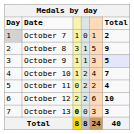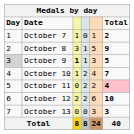(9, 36) lightgrey background -> (9, 36) no background
(9, 61) no background -> (9, 61) lightgrey background
(77, 61) normal -> (77, 61) bold
(107, 61) lavender background -> (107, 61) no background
(107, 86) no background -> (107, 86) pink background
(77, 111) bold -> (77, 111) normal
